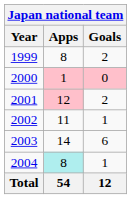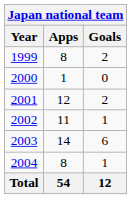(63, 78) pink background -> (63, 78) no background
(105, 78) pink background -> (105, 78) no background
(63, 99) pink background -> (63, 99) no background
(63, 162) paleturquoise background -> (63, 162) no background
